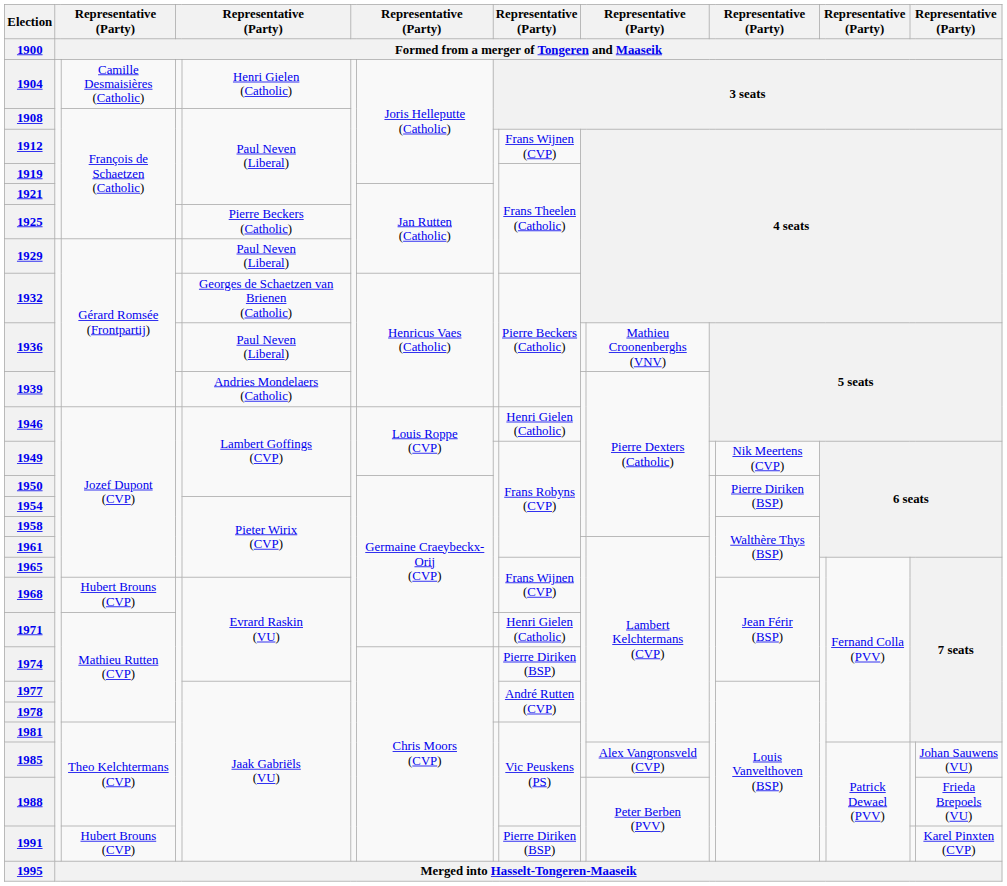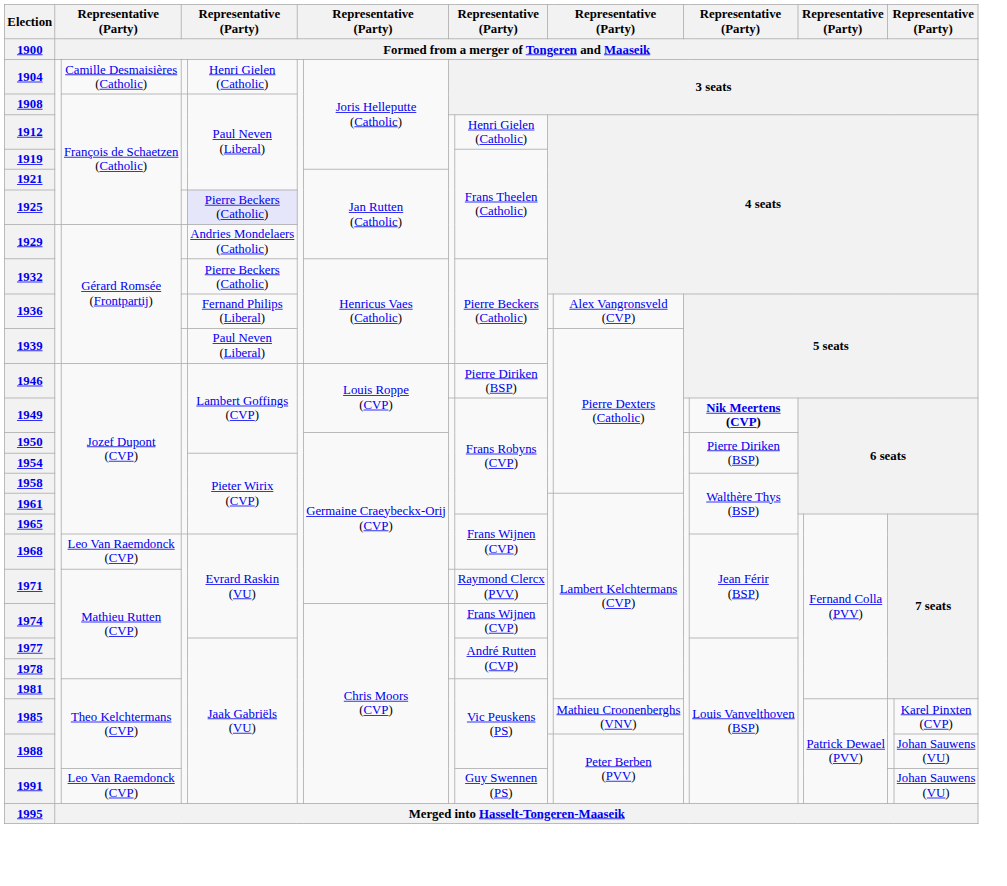(540, 146) Frans Wijnen (CVP) -> (501, 131) Henri Gielen (Catholic)
(266, 221) no background -> (242, 207) lavender background
(266, 256) Paul Neven (Liberal) -> (242, 241) Andries Mondelaers (Catholic)
(266, 298) Georges de Schaetzen van Brienen (Catholic) -> (242, 276) Pierre Beckers (Catholic)
(266, 347) Paul Neven (Liberal) -> (242, 311) Fernand Philips (Liberal)
(648, 347) Mathieu Croonenberghs (VNV) -> (618, 311) Alex Vangronsveld (CVP)
(266, 389) Andries Mondelaers (Catholic) -> (242, 345) Paul Neven (Liberal)
(540, 423) Henri Gielen (Catholic) -> (501, 380) Pierre Diriken (BSP)
(767, 458) normal -> (743, 415) bold
(118, 594) Hubert Brouns (CVP) -> (121, 551) Leo Van Raemdonck (CVP)
(540, 629) Henri Gielen (Catholic) -> (501, 586) Raymond Clercx (PVV)
(540, 664) Pierre Diriken (BSP) -> (501, 620) Frans Wijnen (CVP)
(648, 759) Alex Vangronsveld (CVP) -> (618, 716) Mathieu Croonenberghs (VNV)
(959, 759) Johan Sauwens (VU) -> (936, 716) Karel Pinxten (CVP)
(959, 801) Frieda Brepoels (VU) -> (936, 751) Johan Sauwens (VU)
(118, 843) Hubert Brouns (CVP) -> (121, 785) Leo Van Raemdonck (CVP)
(540, 843) Pierre Diriken (BSP) -> (501, 785) Guy Swennen (PS)
(959, 843) Karel Pinxten (CVP) -> (936, 785) Johan Sauwens (VU)
